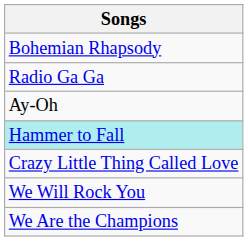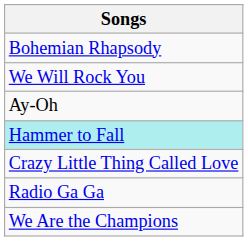(56, 76) Radio Ga Ga -> (77, 76) We Will Rock You
(77, 192) We Will Rock You -> (56, 192) Radio Ga Ga
